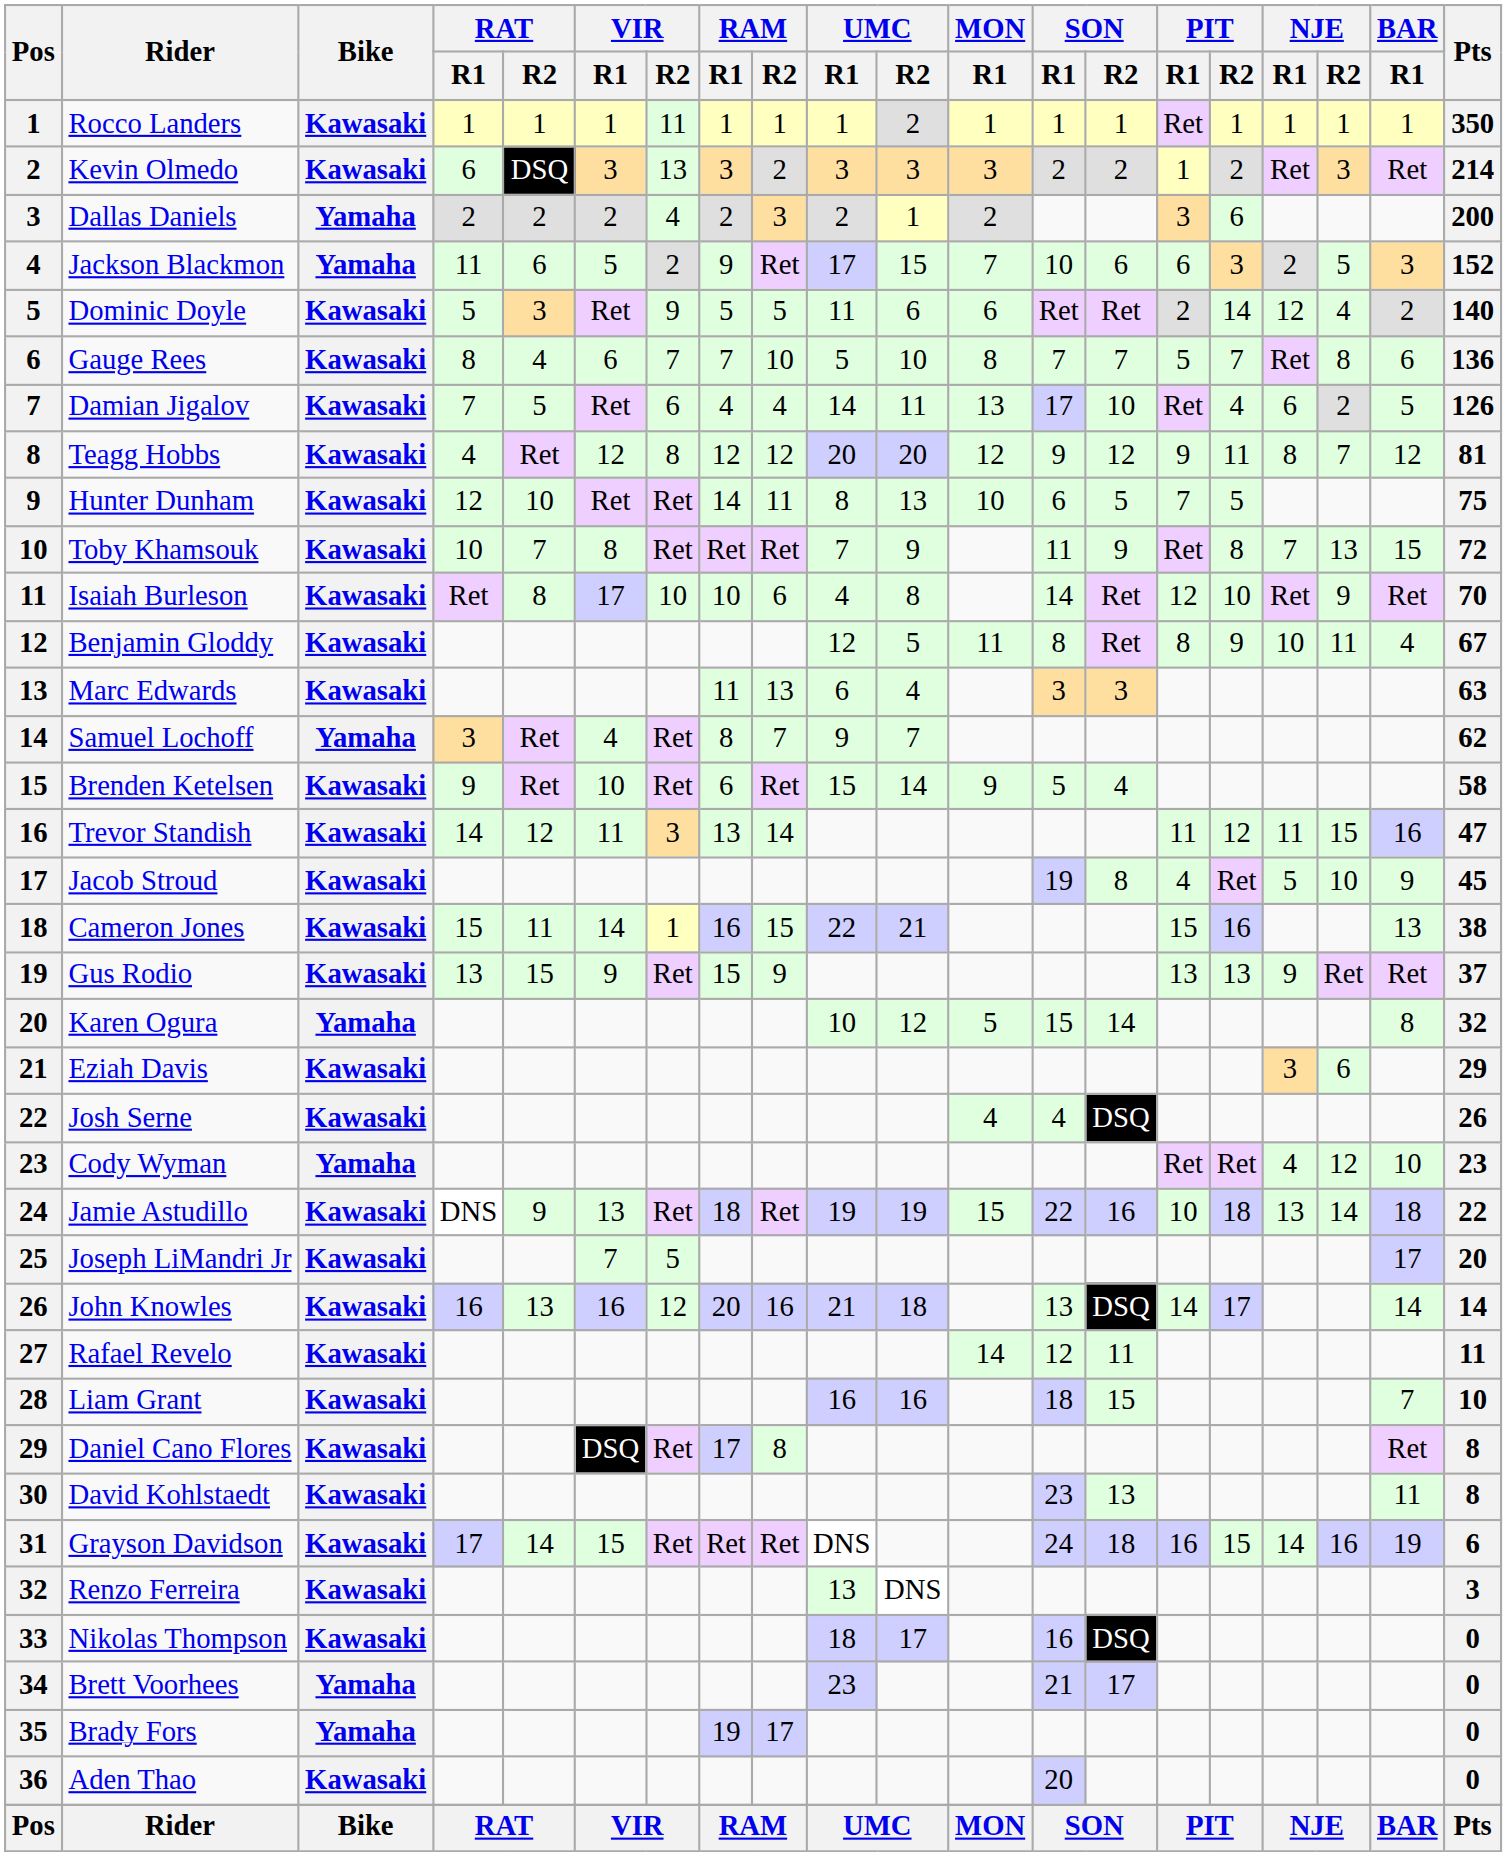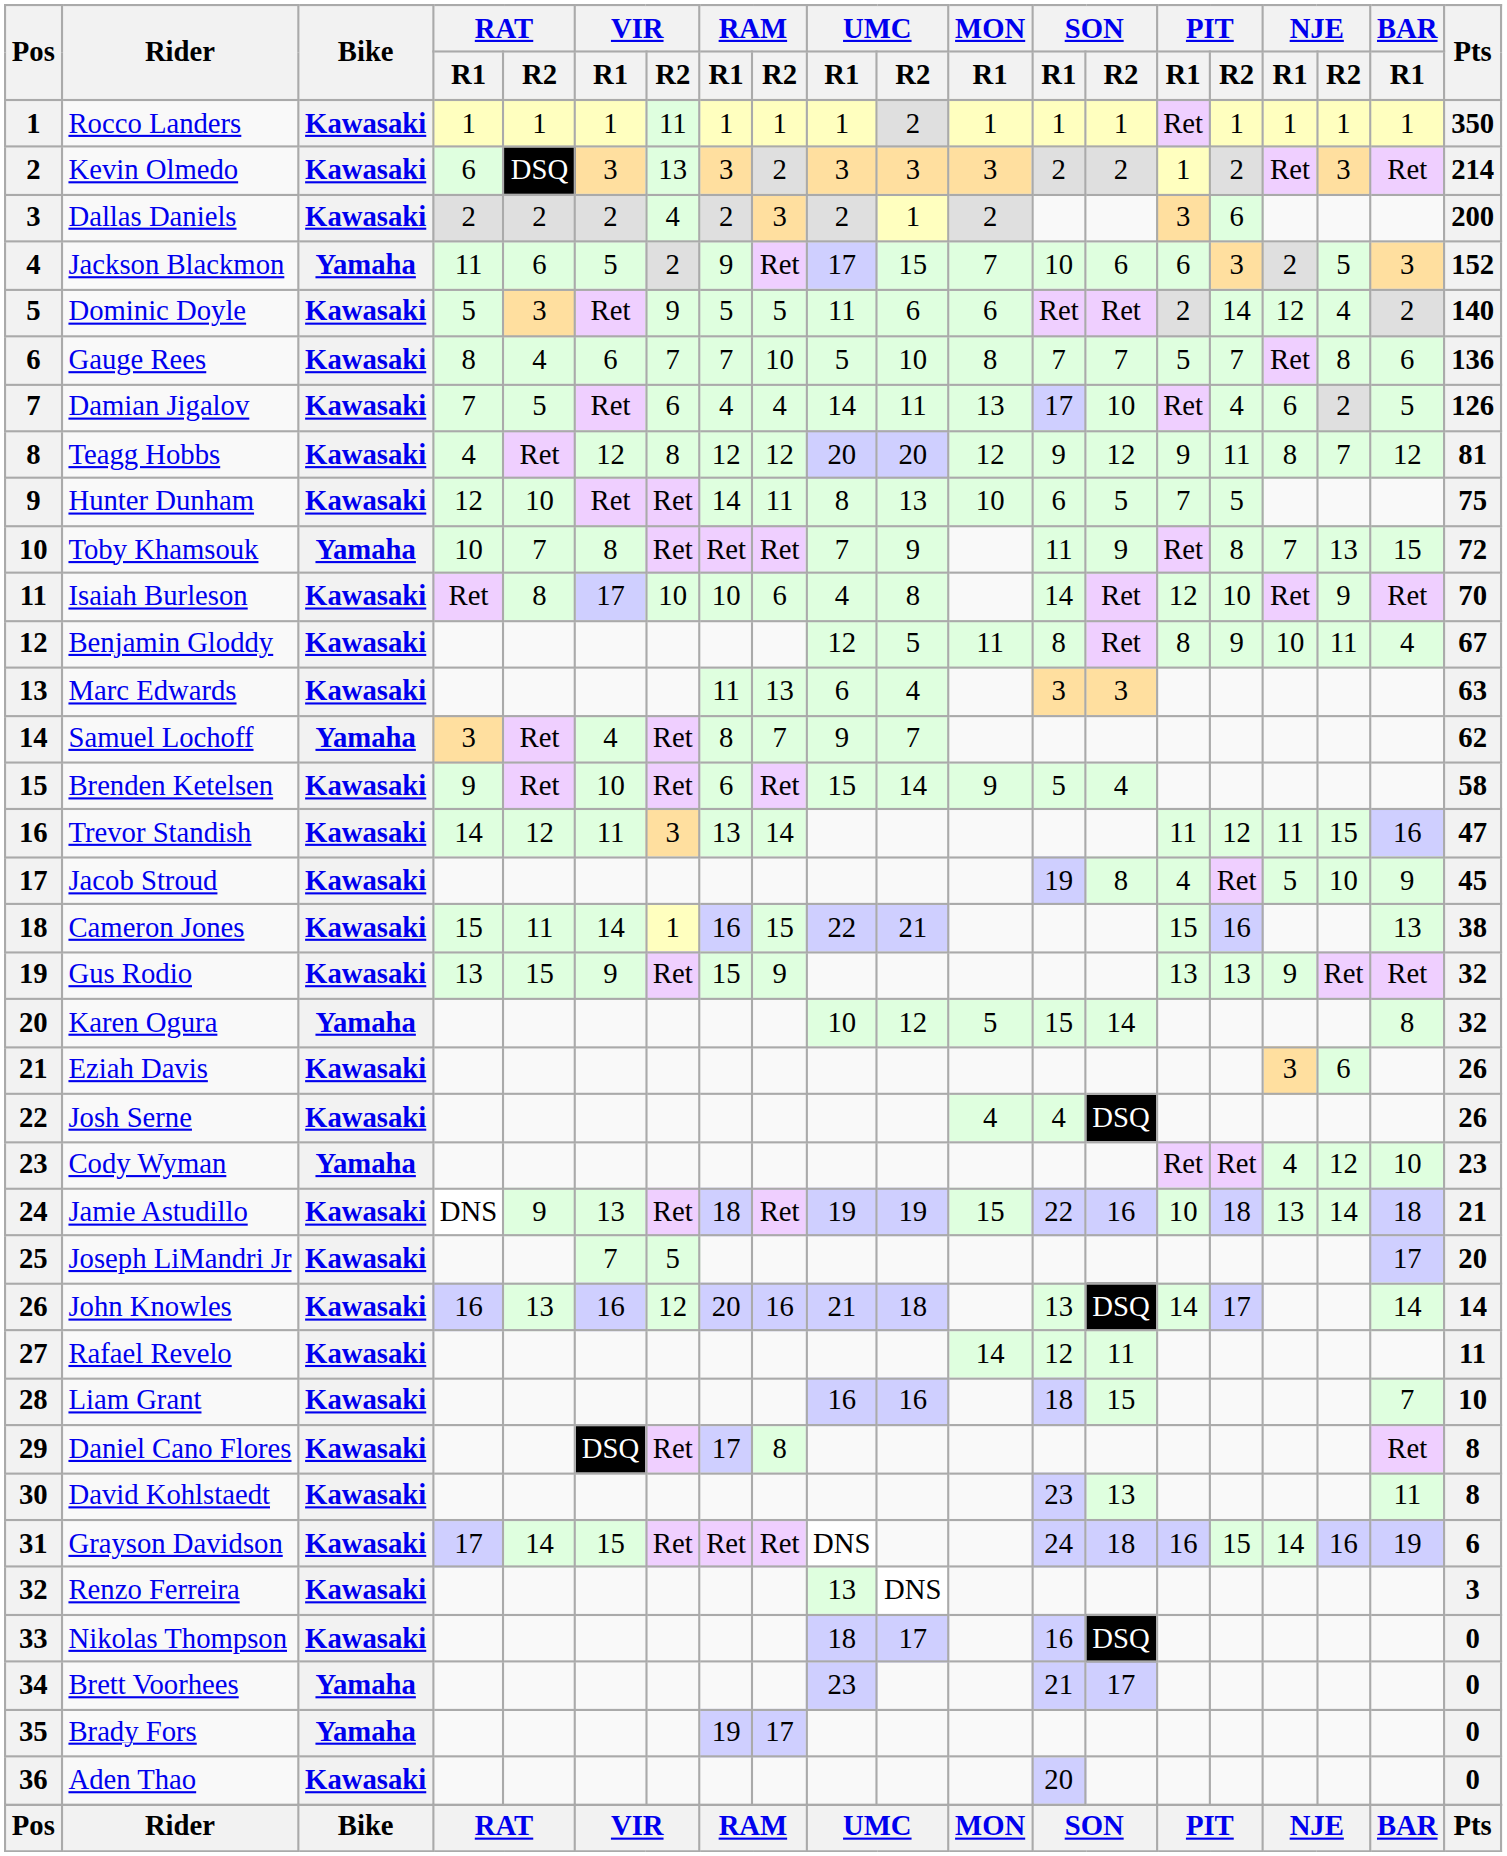(366, 217) Yamaha -> (366, 217) Kawasaki
(366, 548) Kawasaki -> (366, 548) Yamaha
(1473, 974) 37 -> (1473, 974) 32
(1473, 1069) 29 -> (1473, 1069) 26
(1473, 1211) 22 -> (1473, 1211) 21
